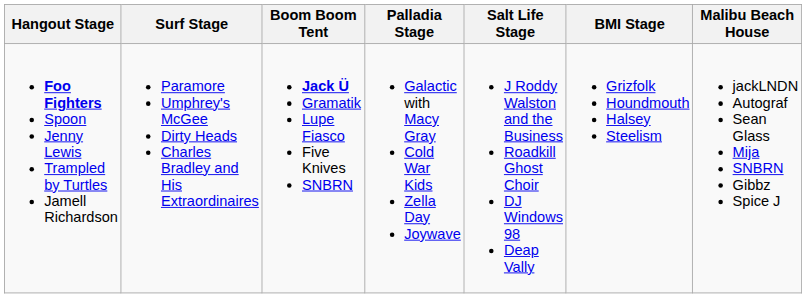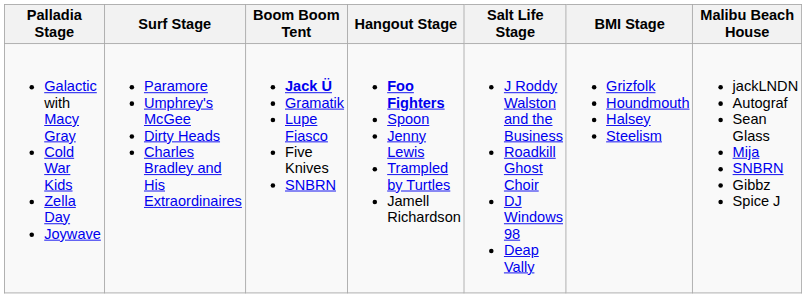columns swapped: (63, 24) <-> (414, 24)
